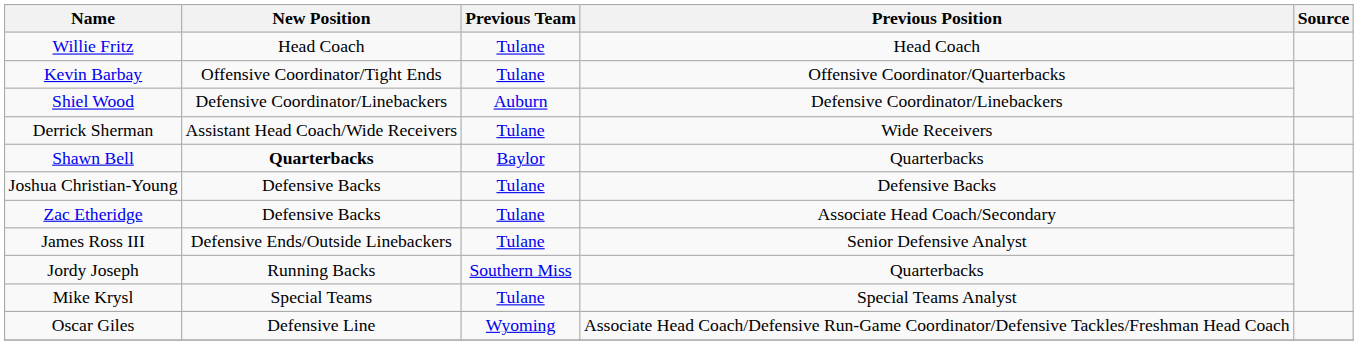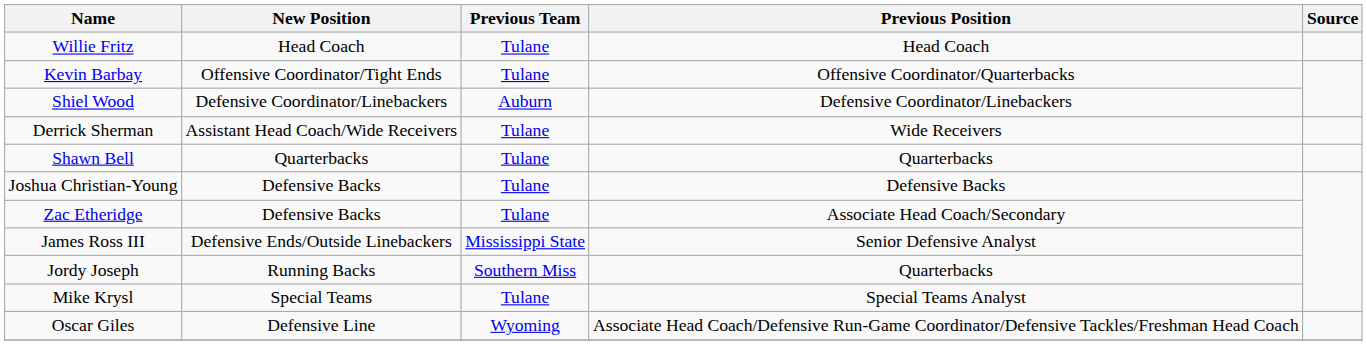(321, 158) bold -> (321, 158) normal
(521, 158) Baylor -> (525, 158) Tulane
(521, 241) Tulane -> (525, 241) Mississippi State
